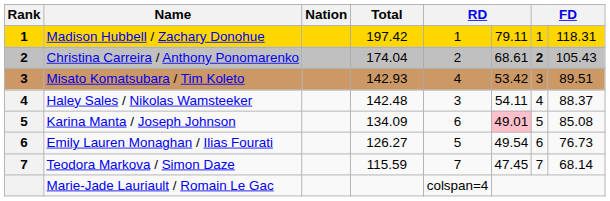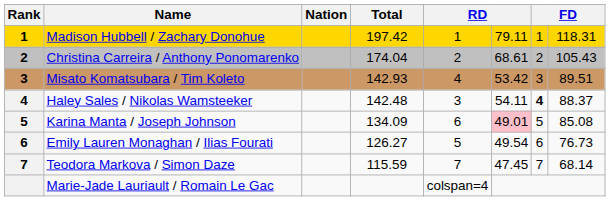(539, 57) bold -> (539, 57) normal
(539, 100) normal -> (539, 100) bold
